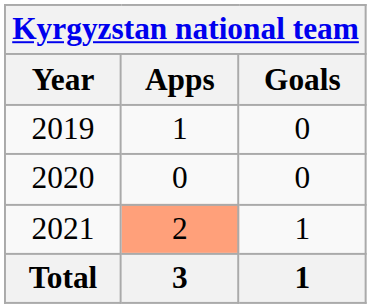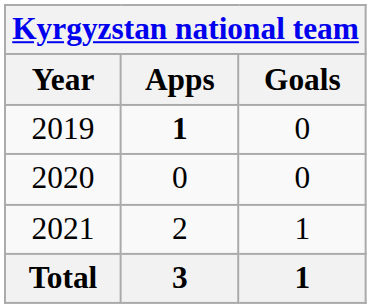(180, 128) normal -> (180, 128) bold
(180, 228) lightsalmon background -> (180, 228) no background
